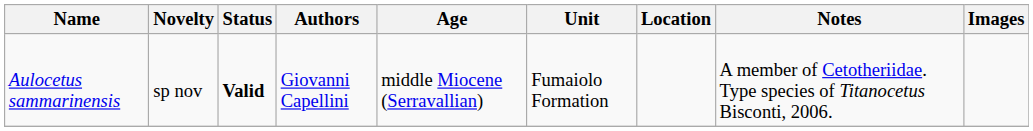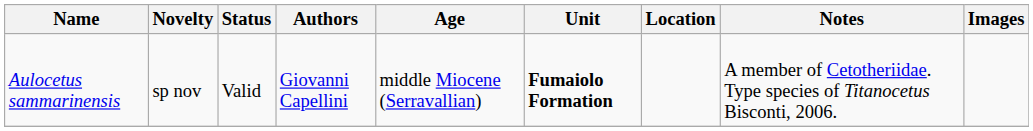(243, 90) bold -> (241, 90) normal
(570, 90) normal -> (571, 90) bold
